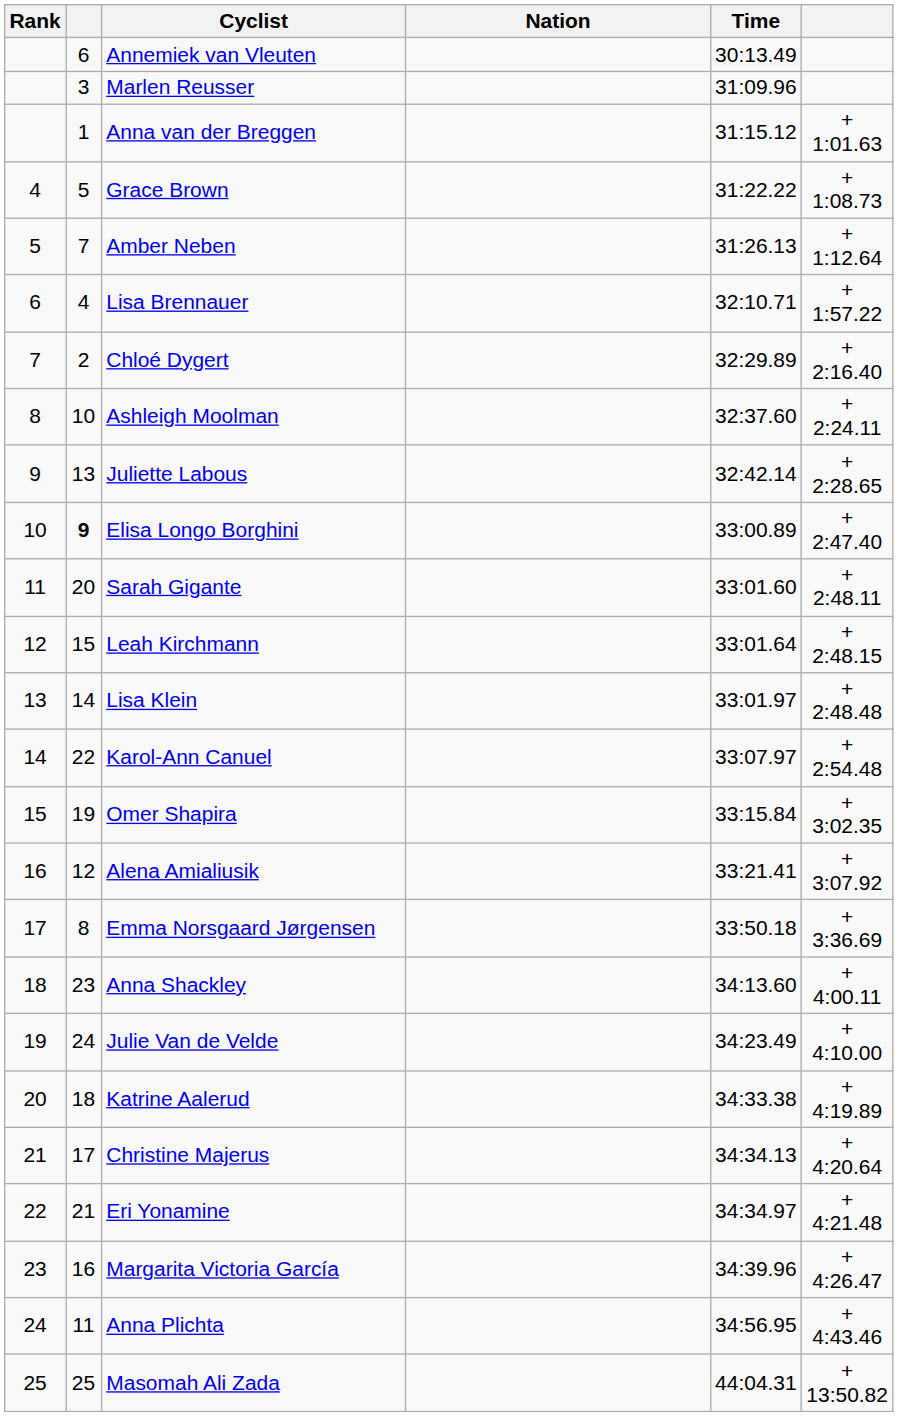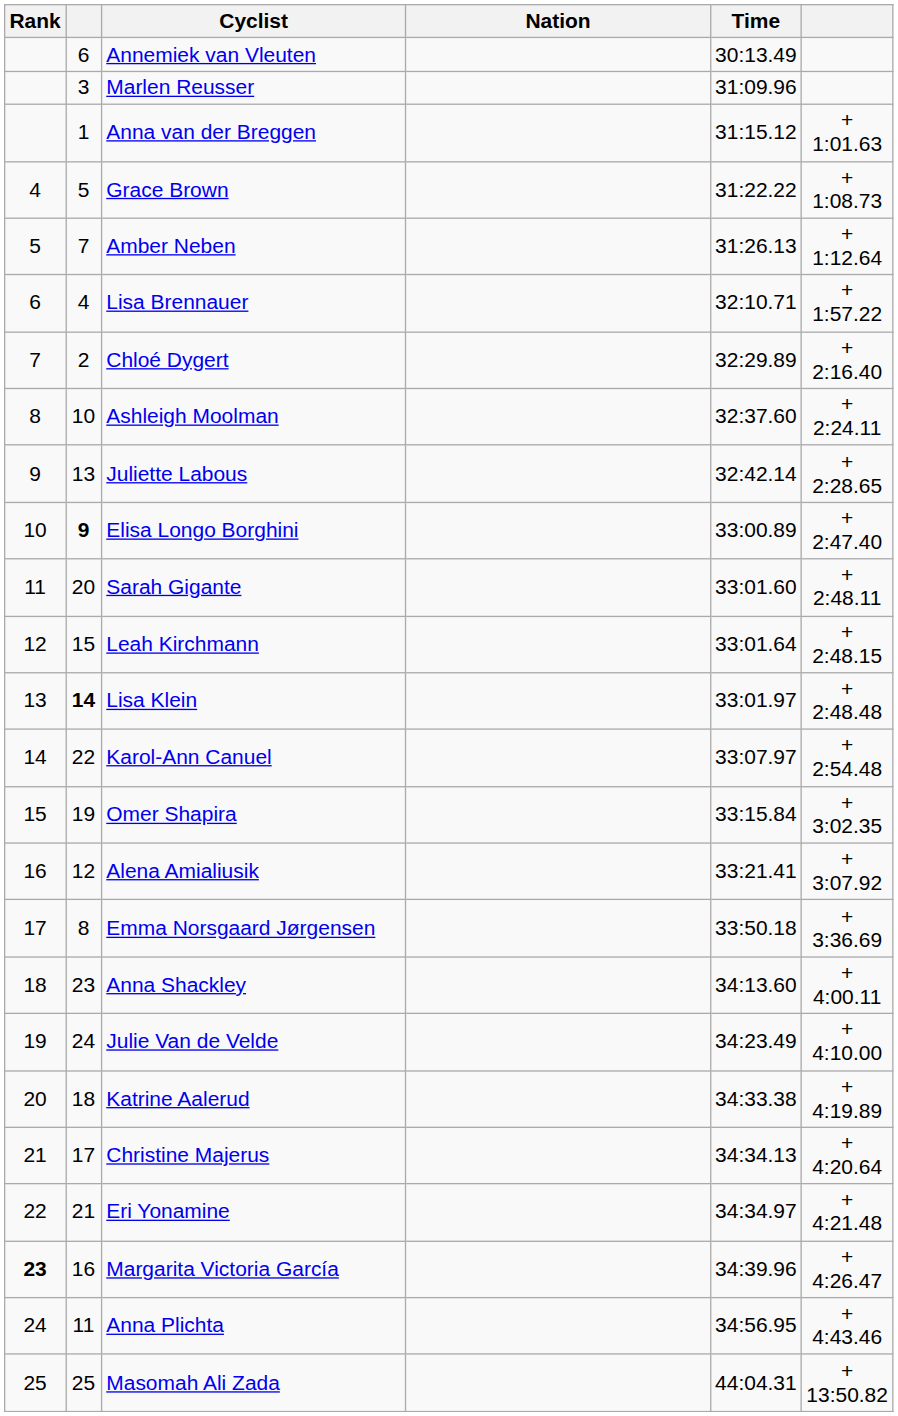(83, 700) normal -> (83, 700) bold
(35, 1269) normal -> (35, 1269) bold
